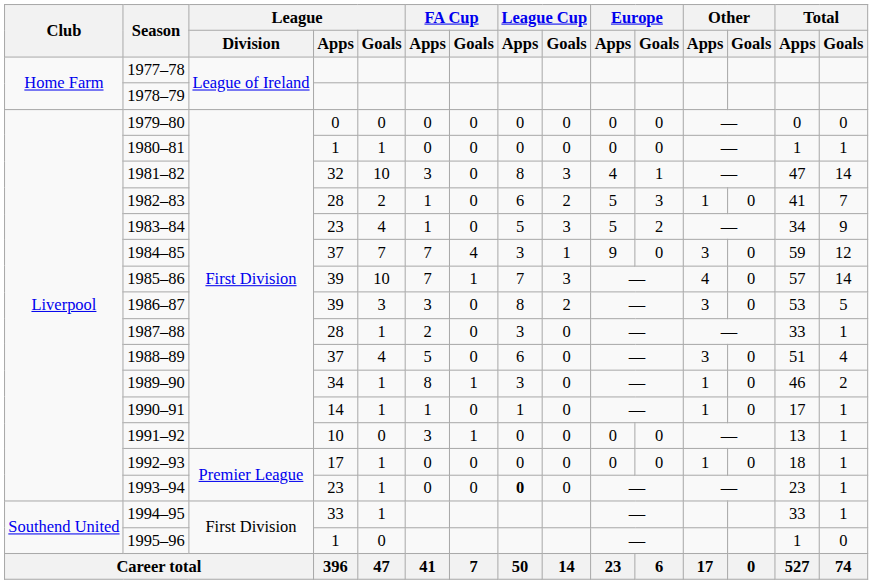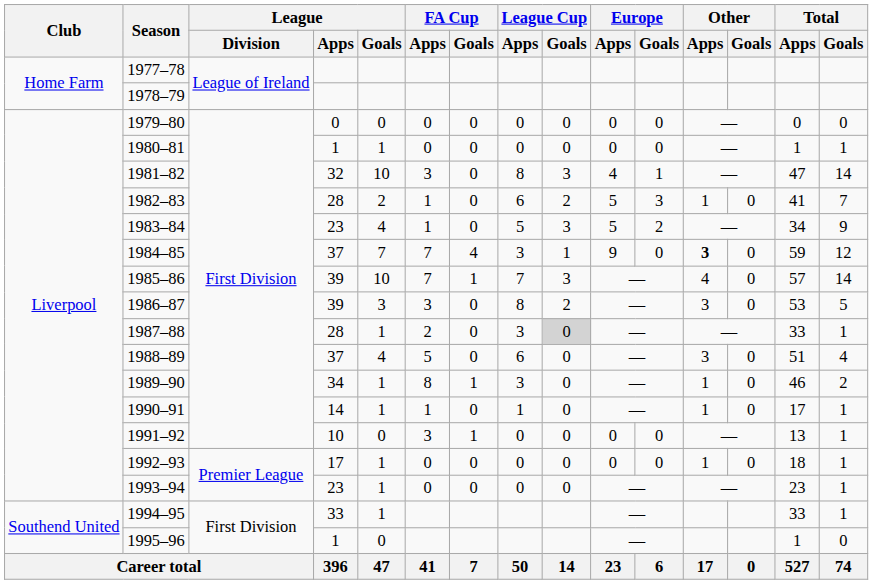(705, 252) normal -> (705, 252) bold
(567, 331) no background -> (567, 331) lightgrey background
(520, 488) bold -> (520, 488) normal
